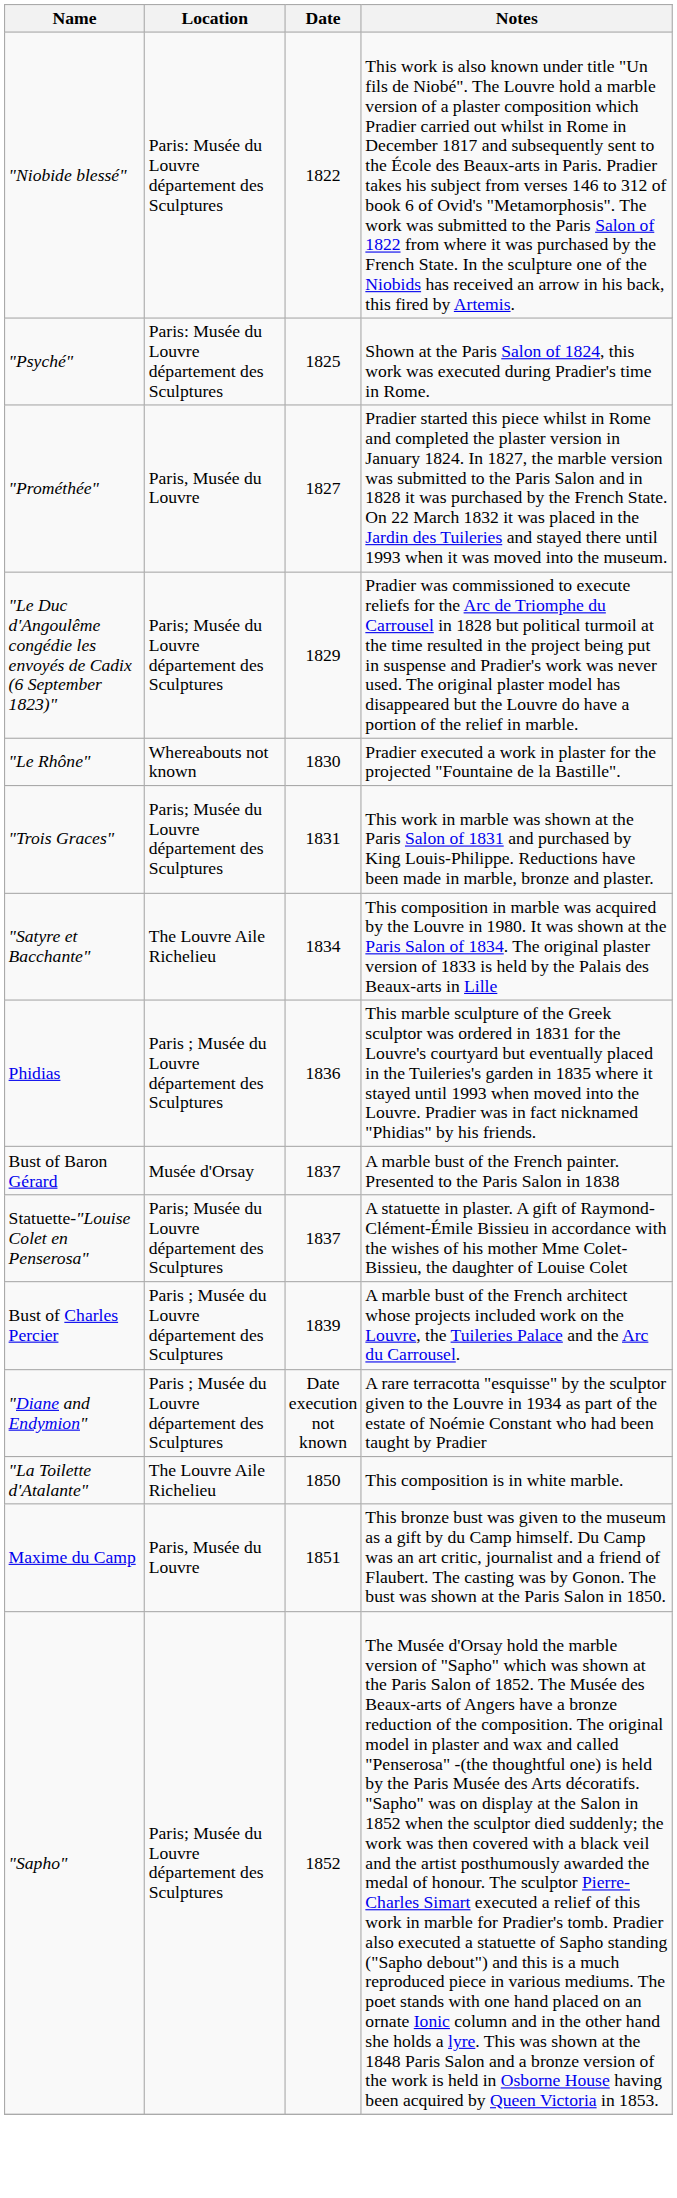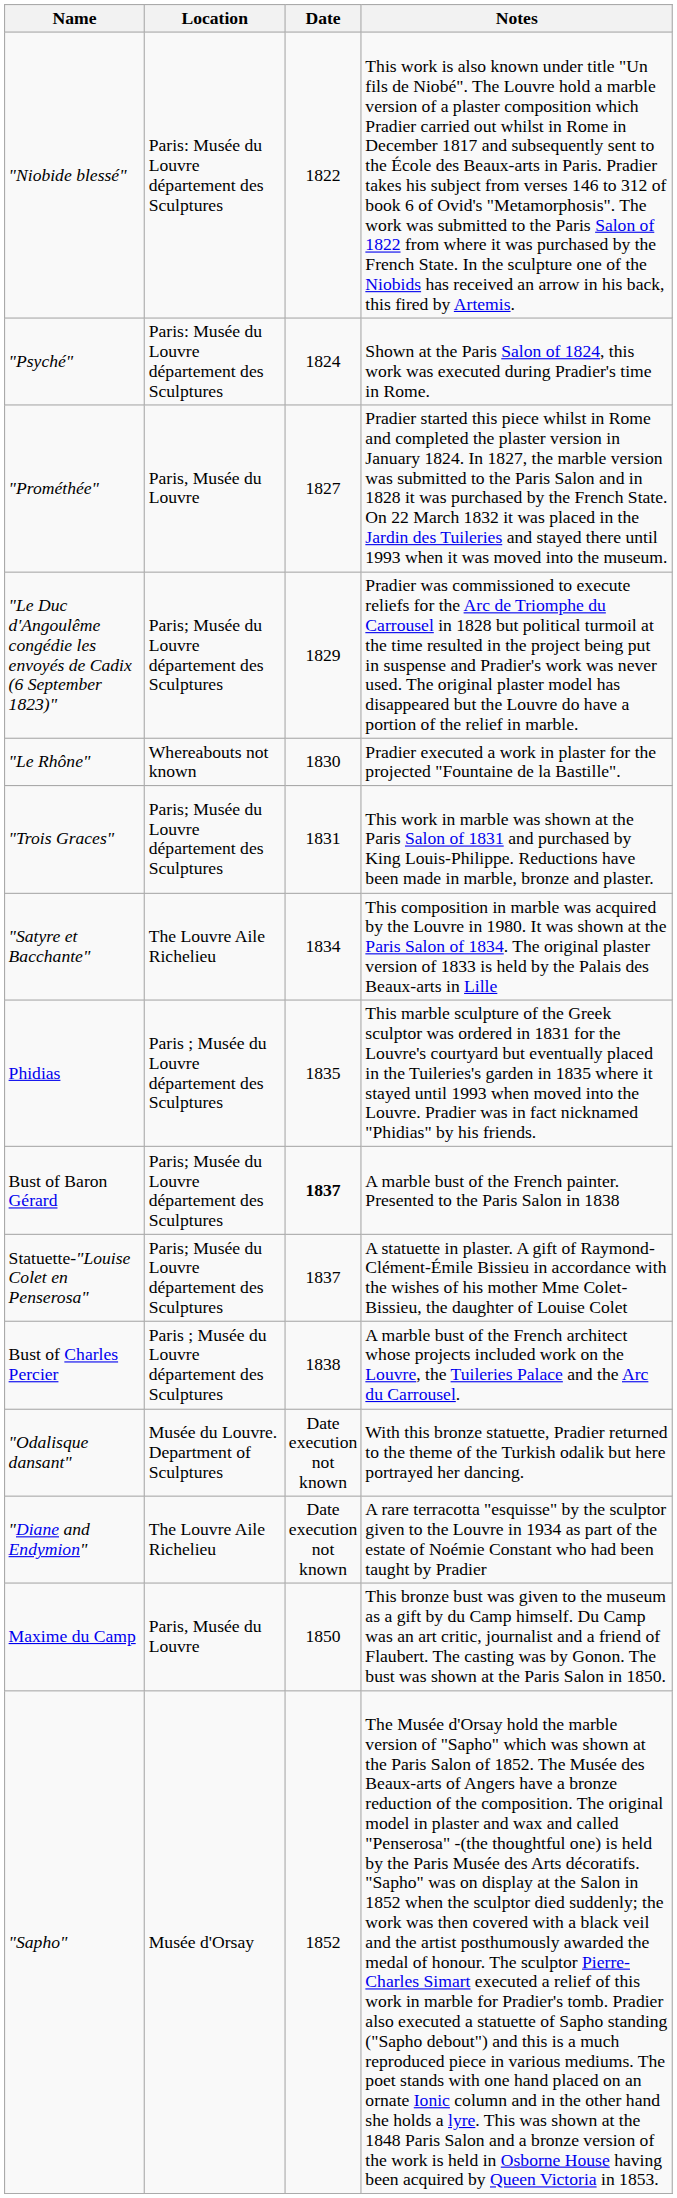(323, 361) 1825 -> (323, 361) 1824
(323, 1073) 1836 -> (323, 1073) 1835
(201, 1170) Musée d'Orsay -> (206, 1190) Paris; Musée du Louvre département des Sculptures
(323, 1170) normal -> (323, 1190) bold
(323, 1325) 1839 -> (323, 1364) 1838
+ row: (48, 1452)
(208, 1412) Paris ; Musée du Louvre département des Sculptures -> (207, 1539) The Louvre Aile Richelieu
- row: (50, 1480)
(323, 1557) 1851 -> (323, 1636) 1850
(206, 1862) Paris; Musée du Louvre département des Sculptures -> (201, 1941) Musée d'Orsay
